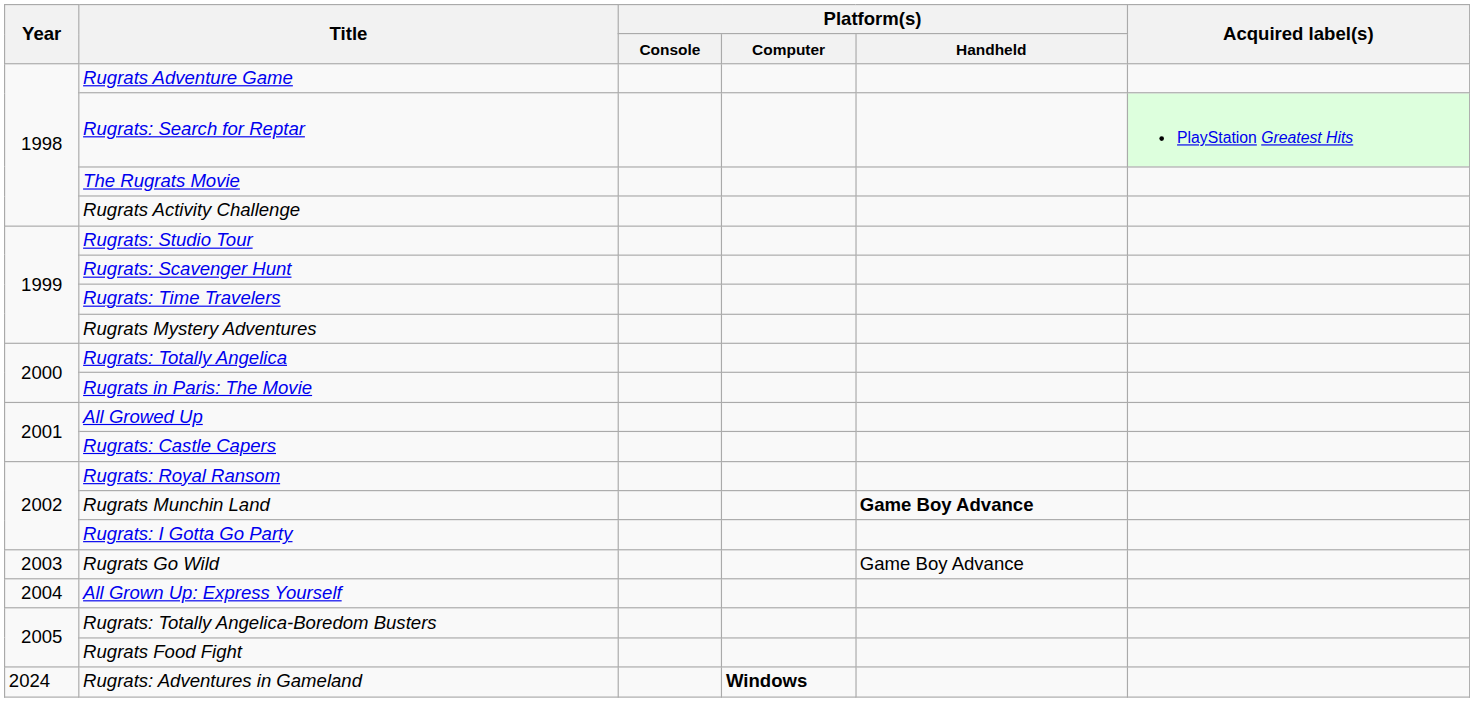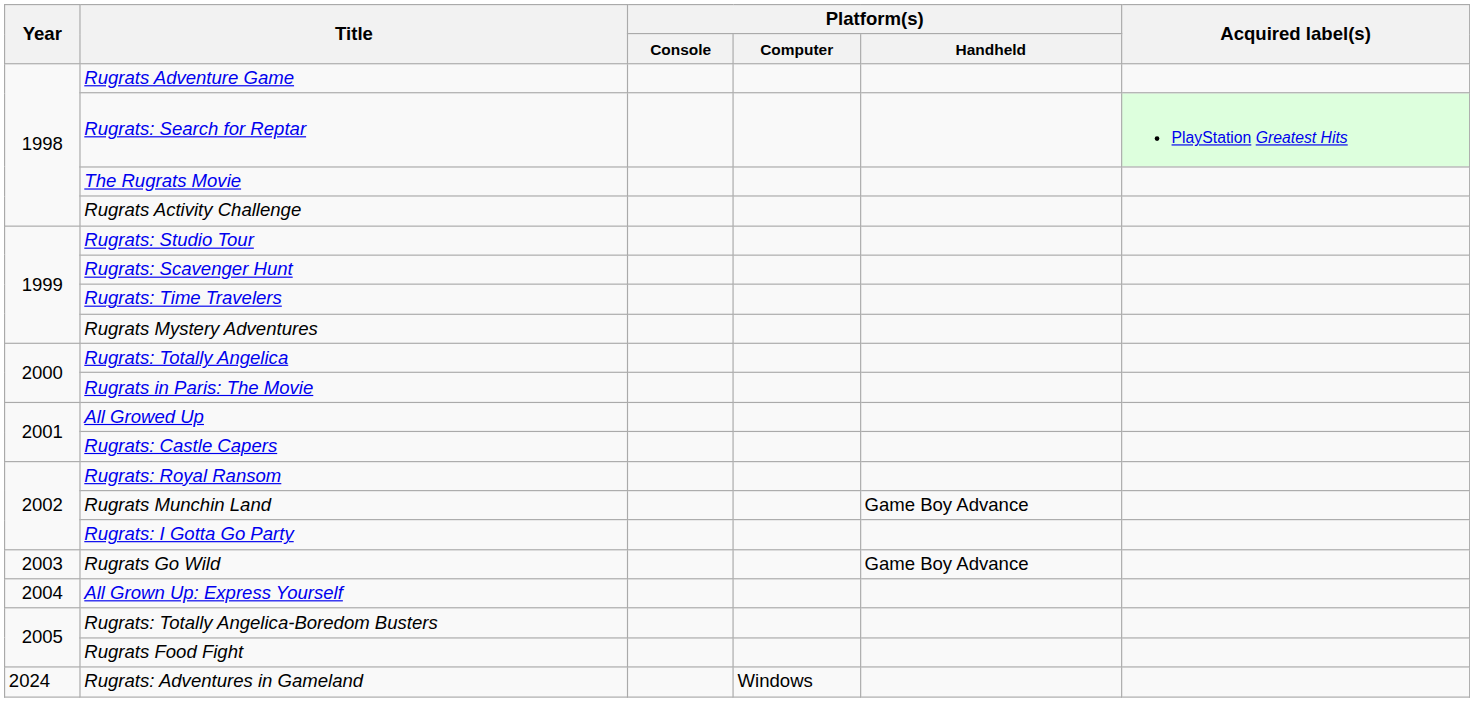(947, 505) bold -> (946, 505) normal
(767, 681) bold -> (775, 681) normal
